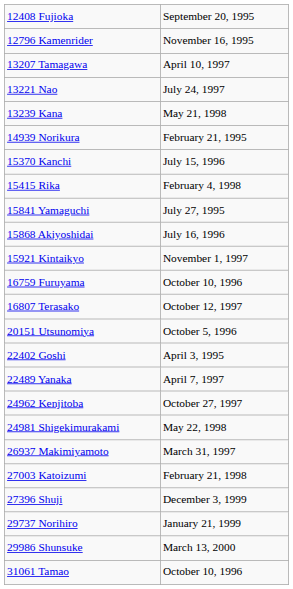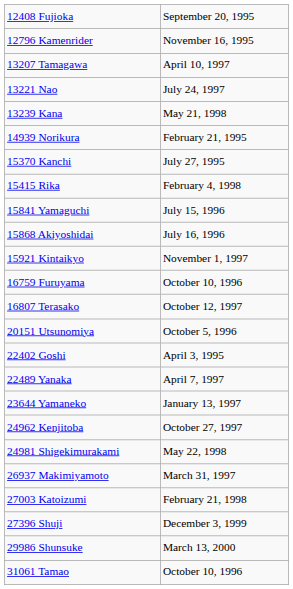(194, 161) July 15, 1996 -> (194, 161) July 27, 1995
(194, 209) July 27, 1995 -> (194, 209) July 15, 1996
+ row: (47, 403)
- row: (42, 523)
